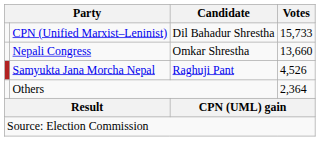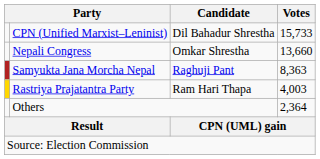(293, 70) 4,526 -> (293, 70) 8,363
+ row: (73, 88)
